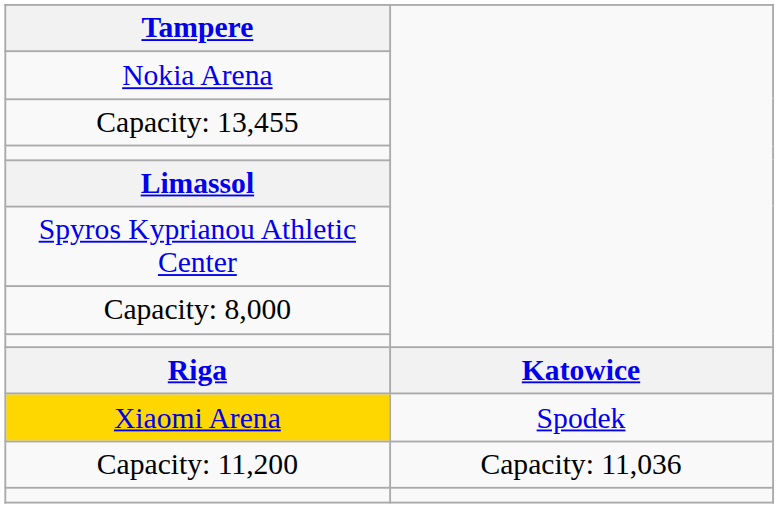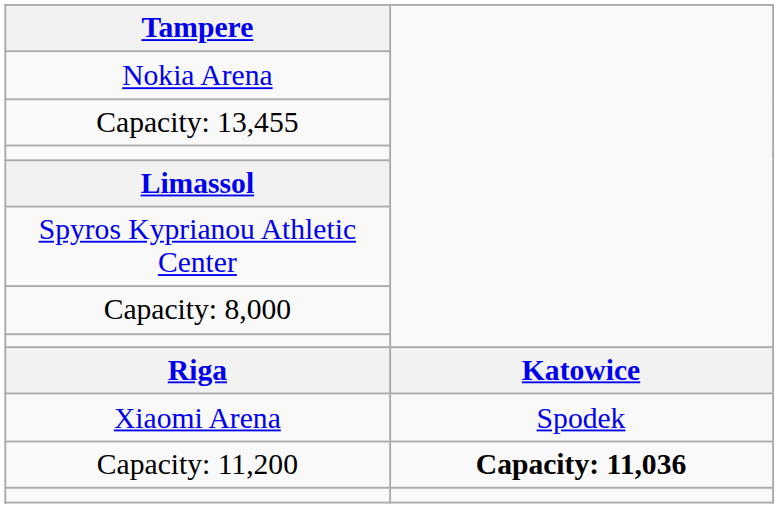(197, 417) gold background -> (197, 417) no background
(581, 464) normal -> (581, 464) bold
